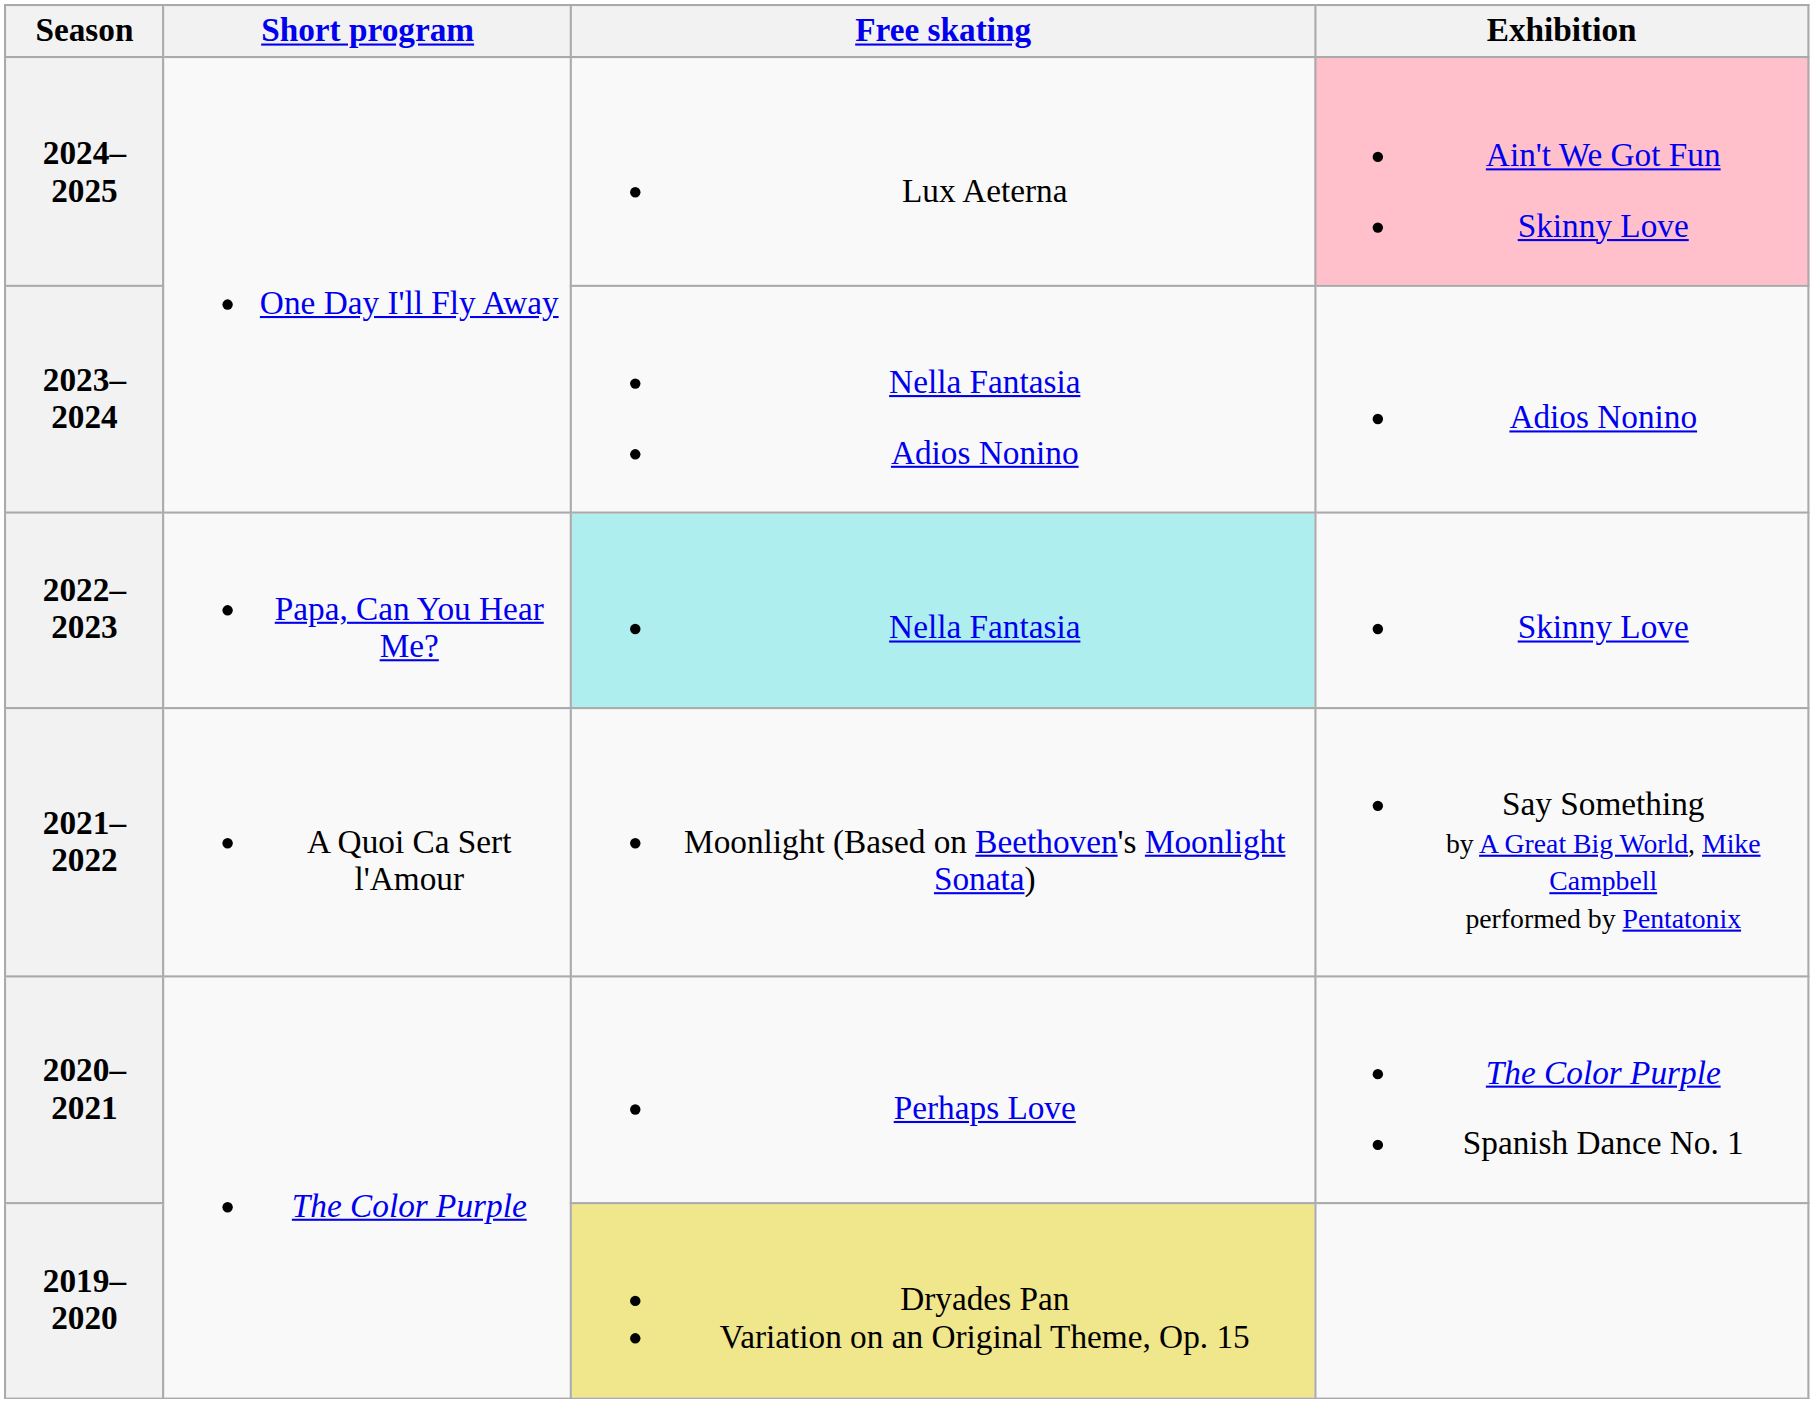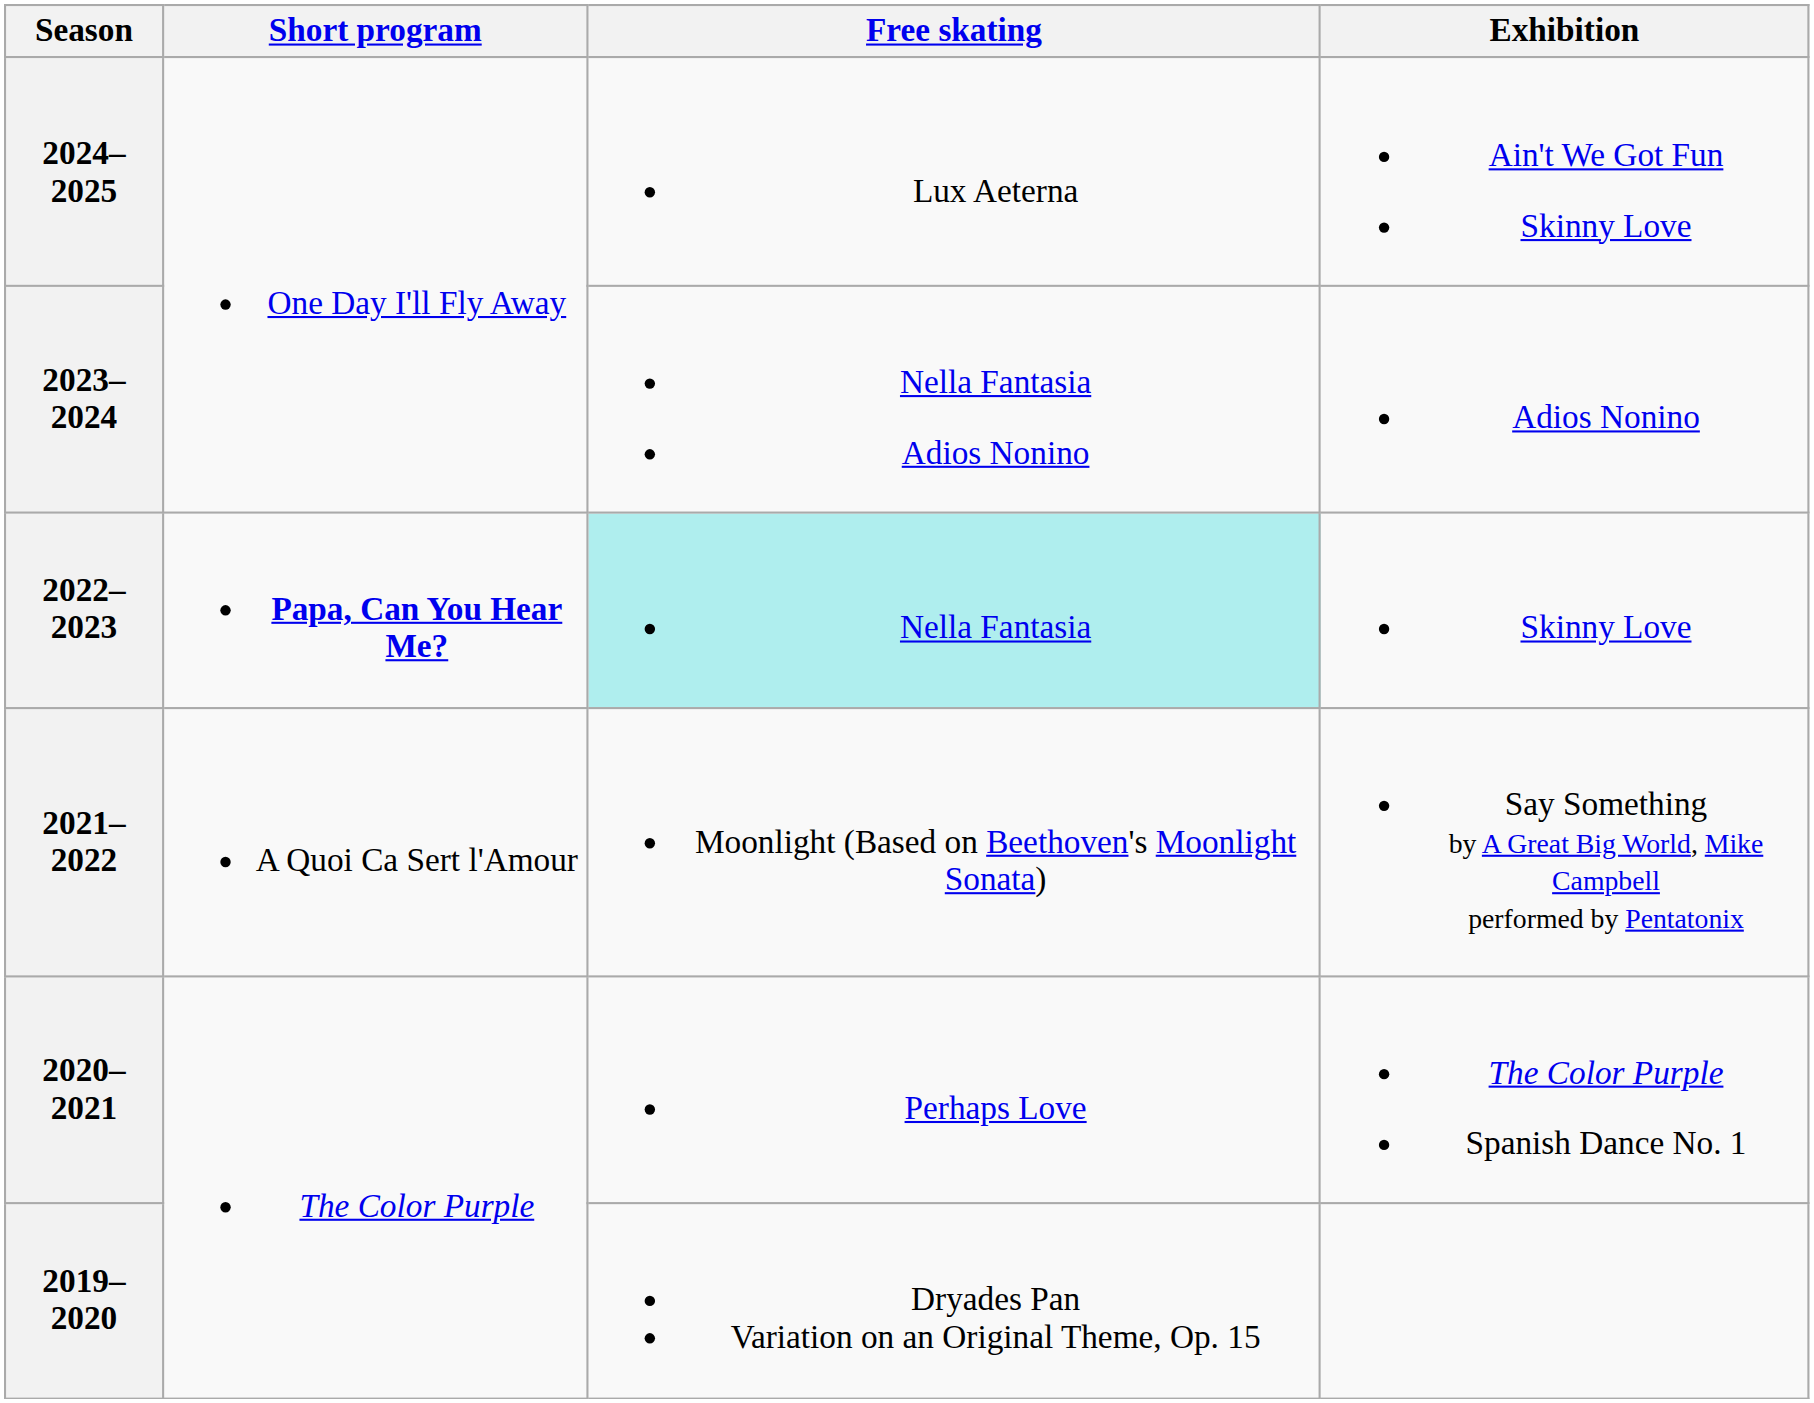(1562, 190) pink background -> (1564, 190) no background
(368, 629) normal -> (375, 629) bold
(943, 1319) khaki background -> (954, 1319) no background
